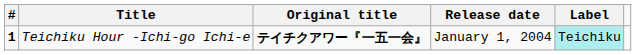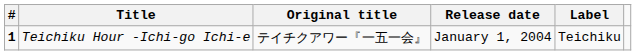(342, 39) bold -> (342, 39) normal
(589, 38) paleturquoise background -> (589, 38) no background
